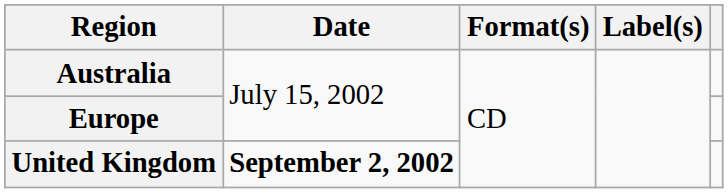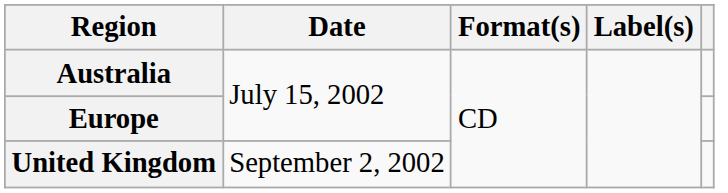(341, 163) bold -> (337, 163) normal
